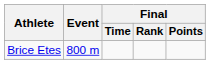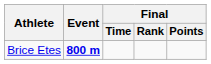(83, 50) normal -> (83, 50) bold
